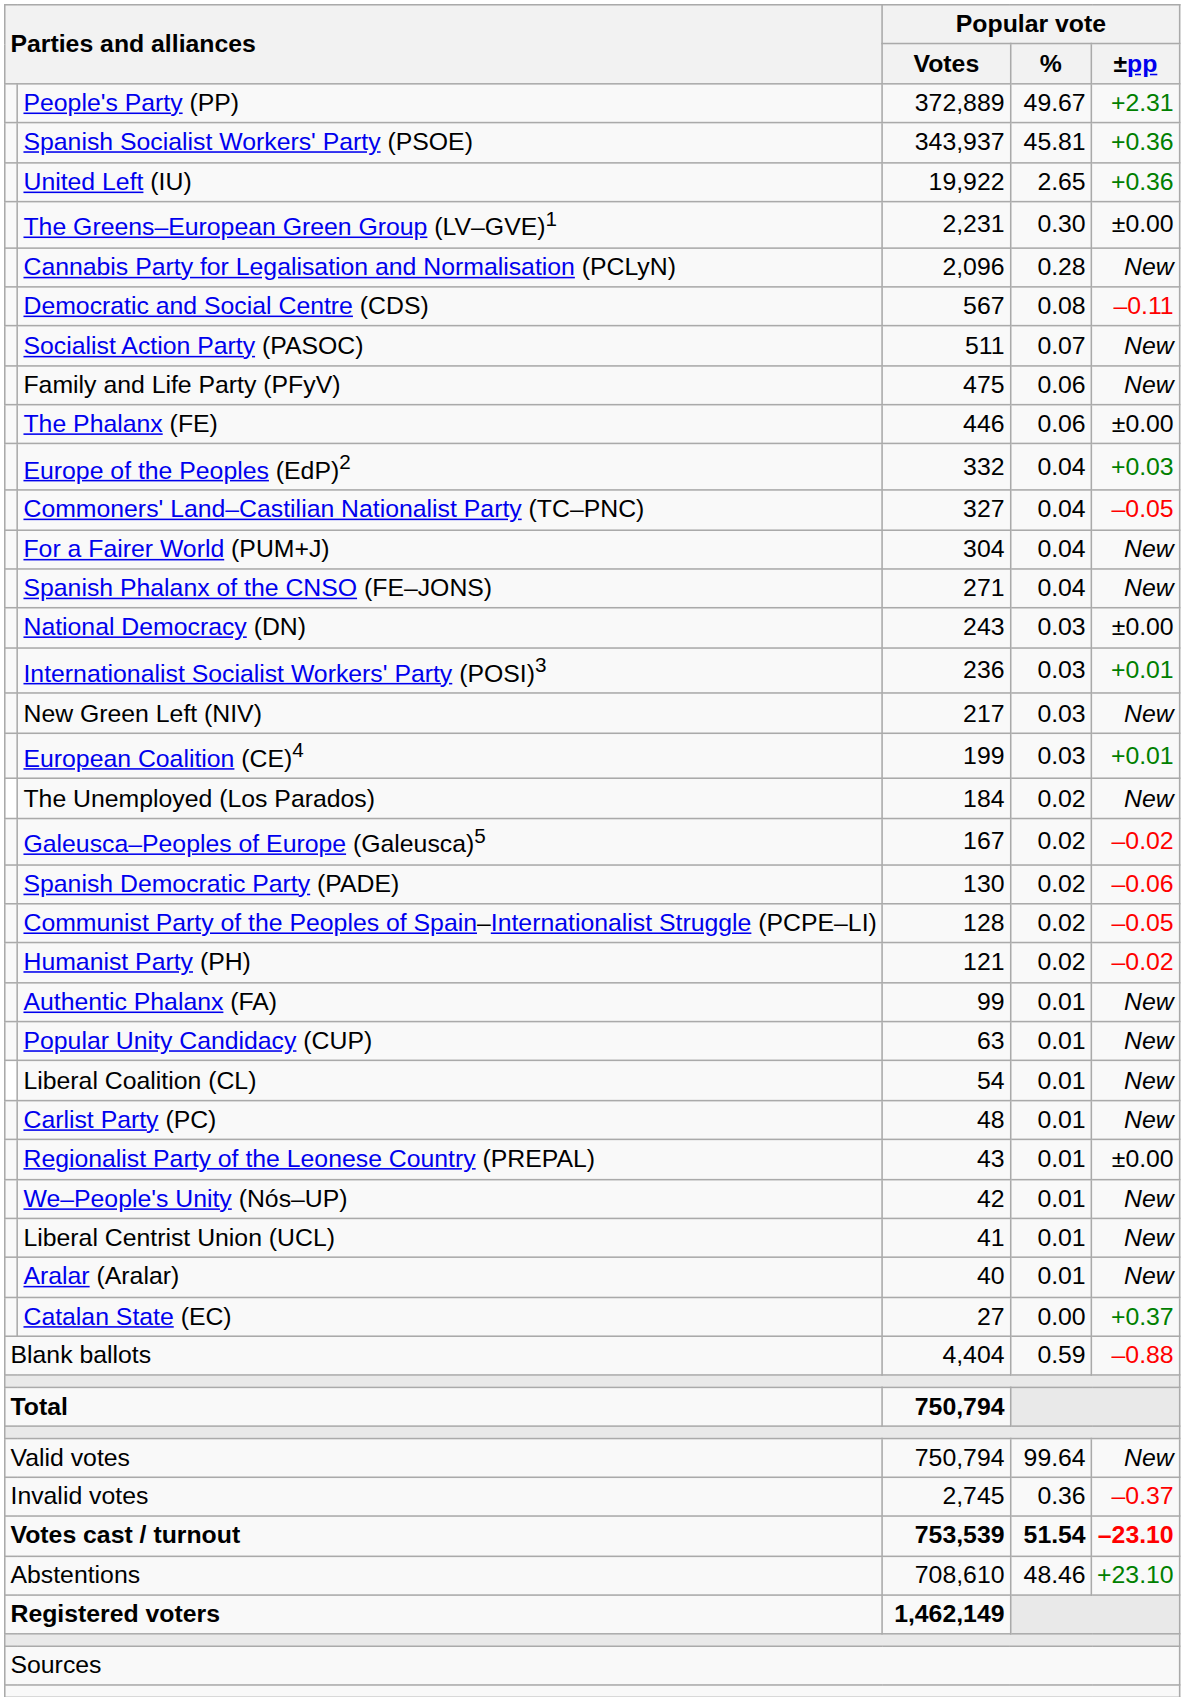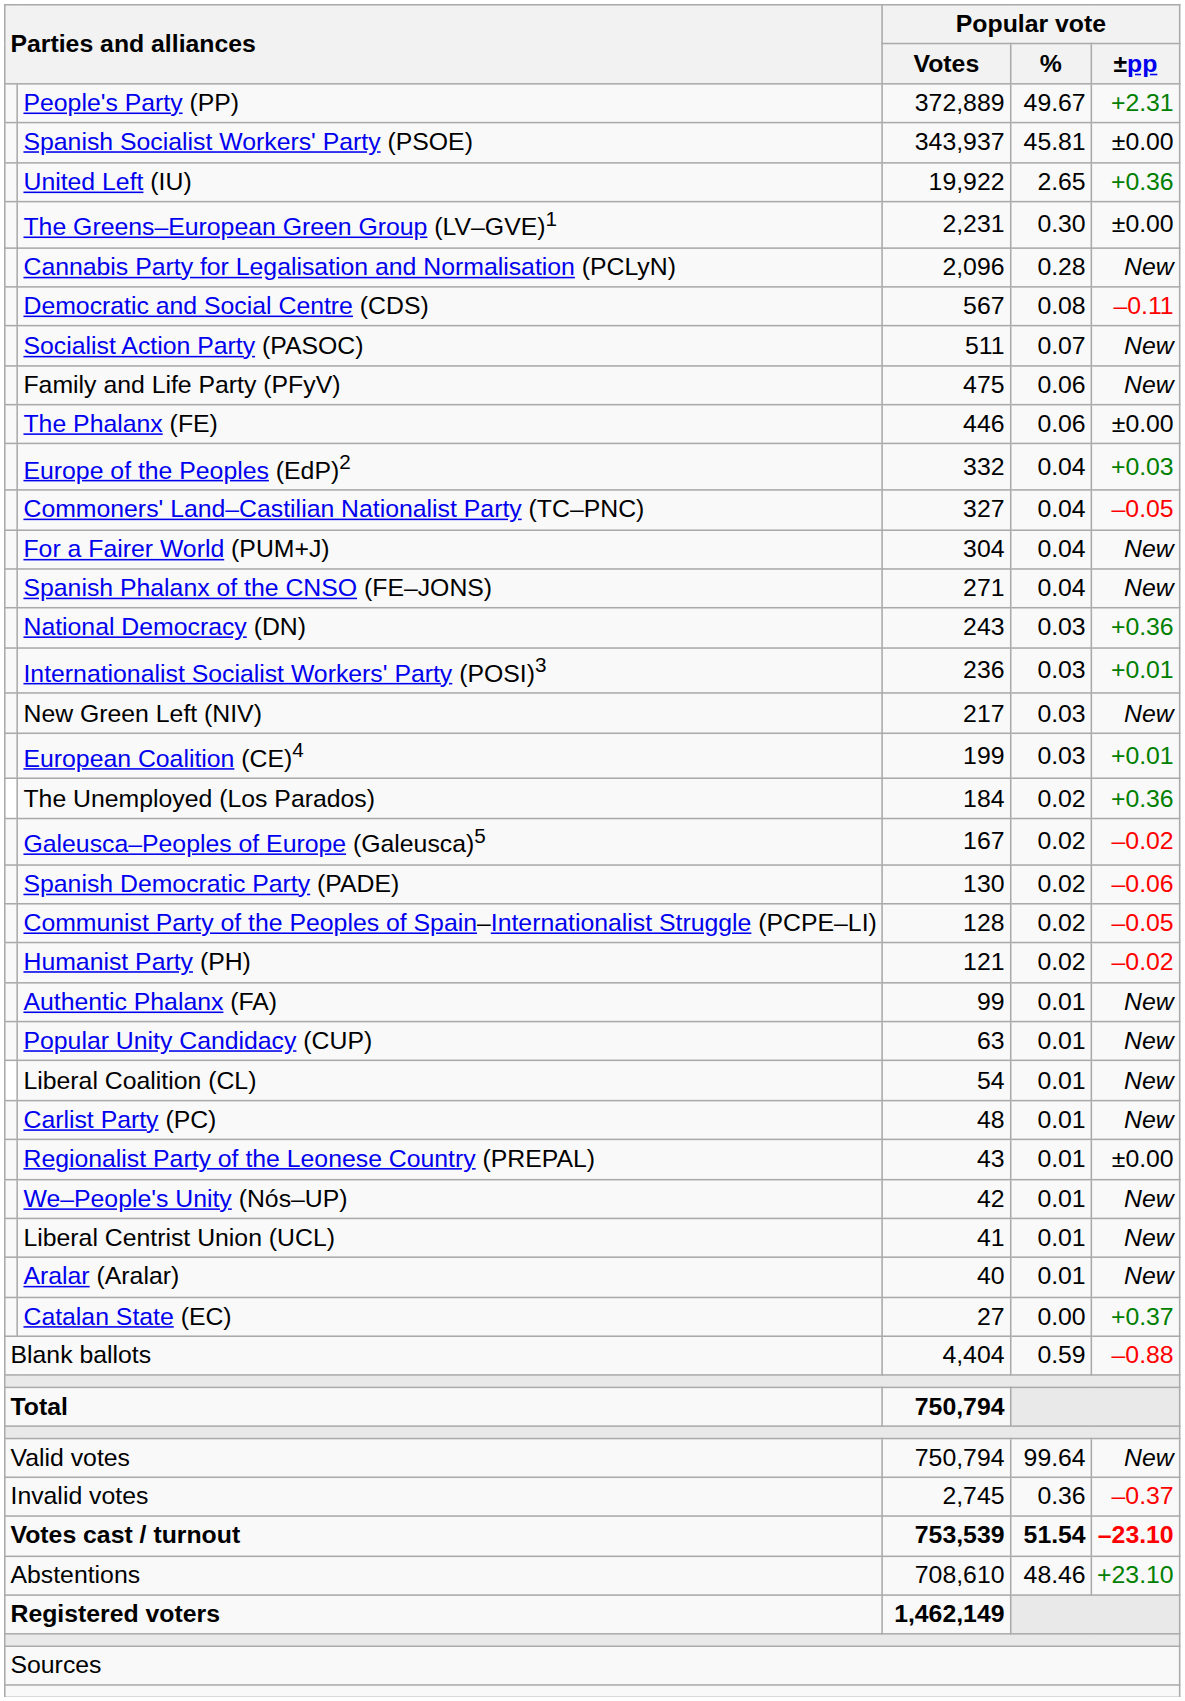(1142, 142) +0.36 -> (1143, 142) ±0.00
(1143, 627) ±0.00 -> (1142, 627) +0.36
(1149, 798) New -> (1142, 798) +0.36
